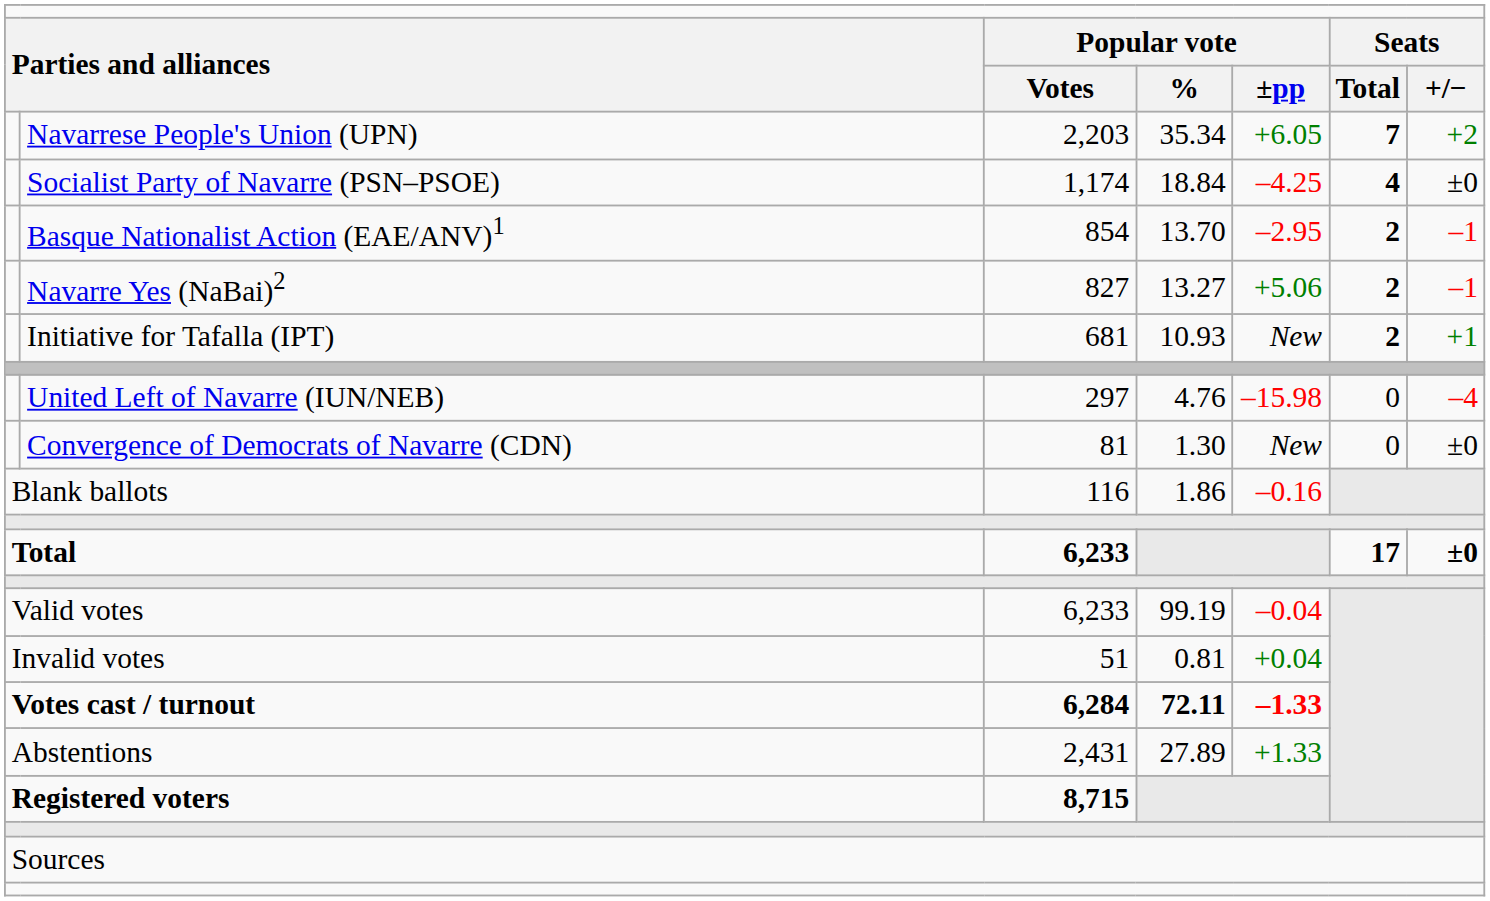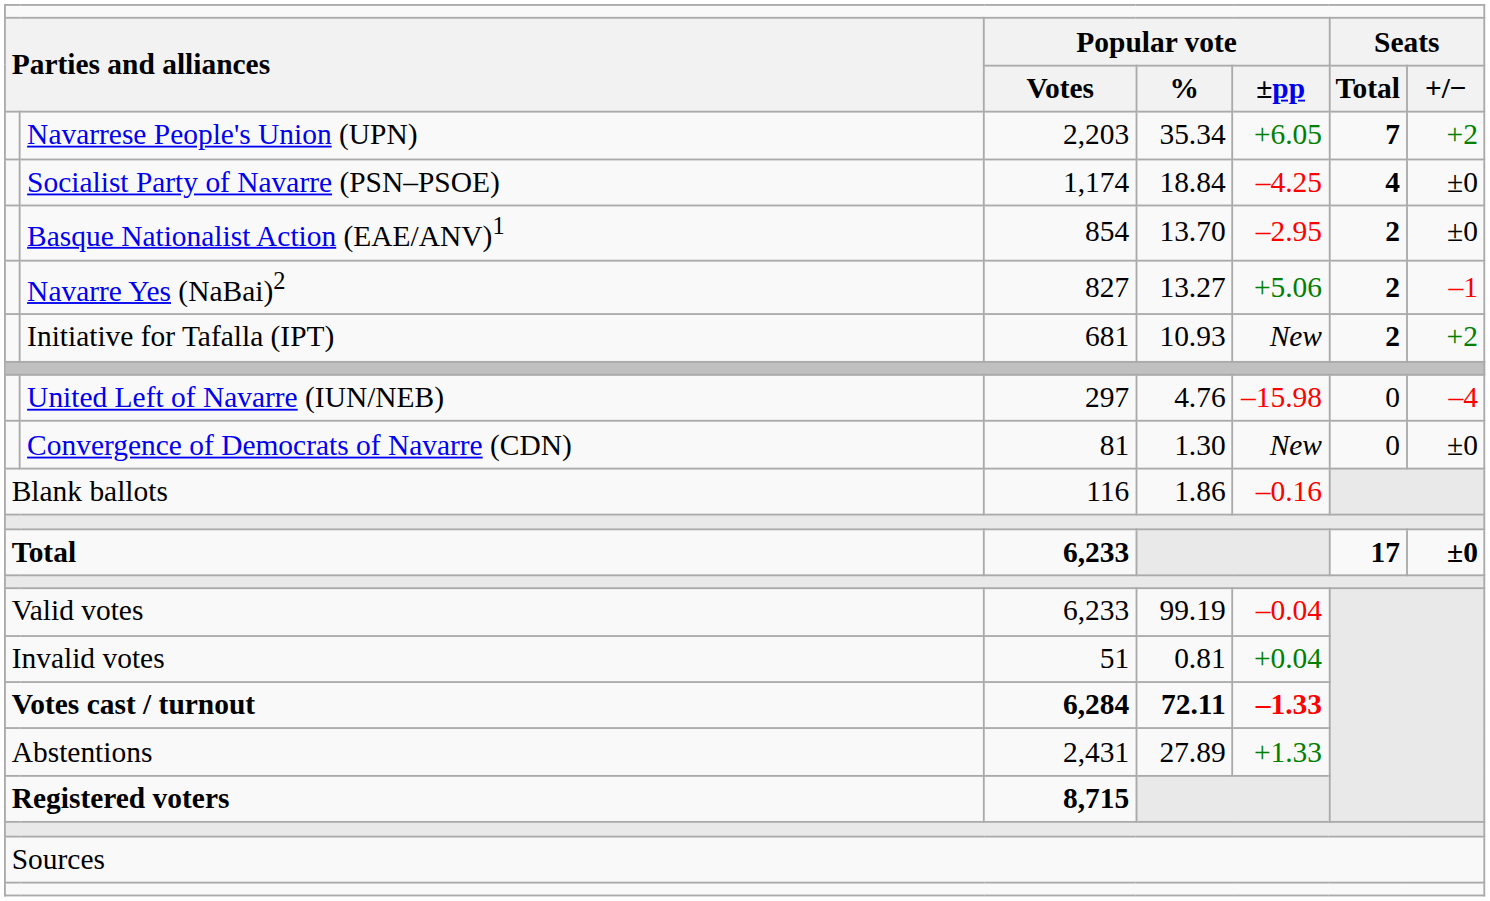(1463, 232) –1 -> (1463, 232) ±0
(1462, 337) +1 -> (1462, 337) +2
